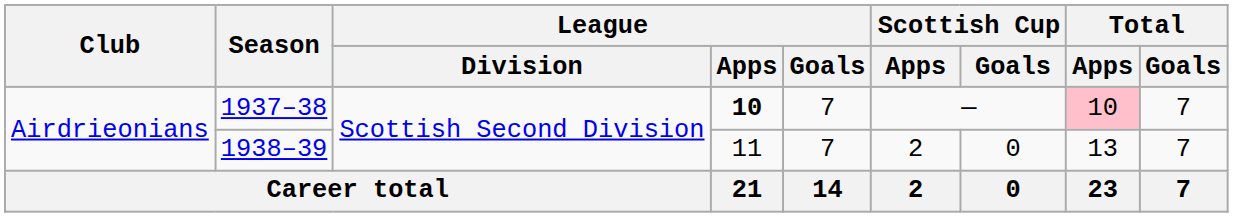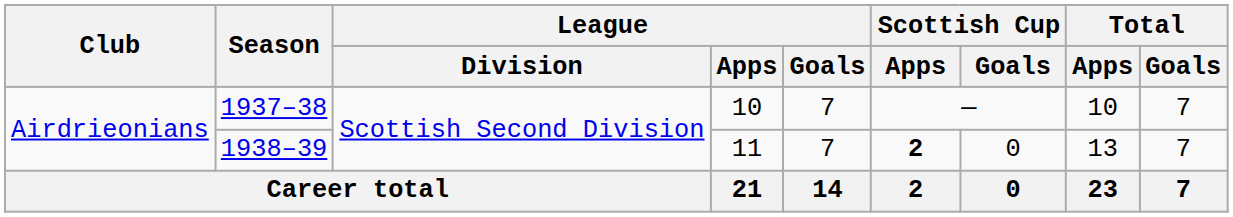(747, 108) bold -> (747, 108) normal
(1103, 108) pink background -> (1103, 108) no background
(916, 150) normal -> (916, 150) bold
